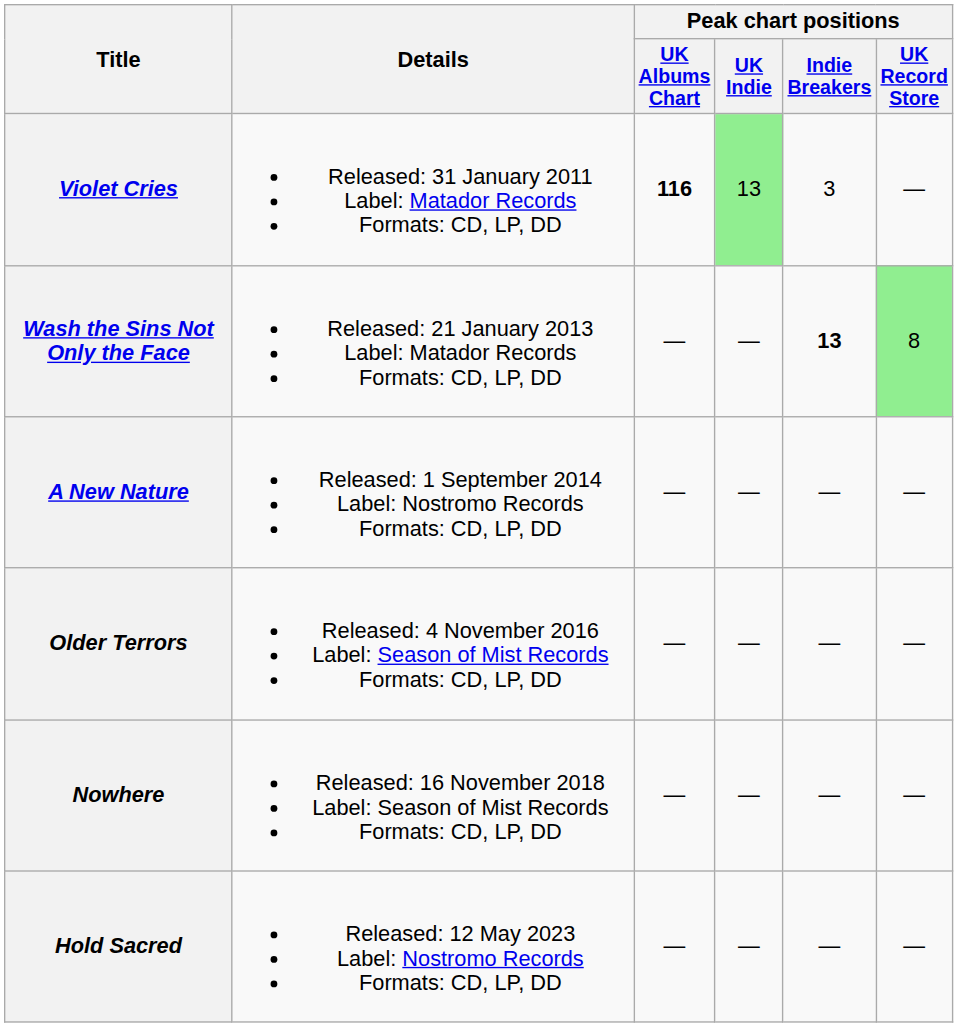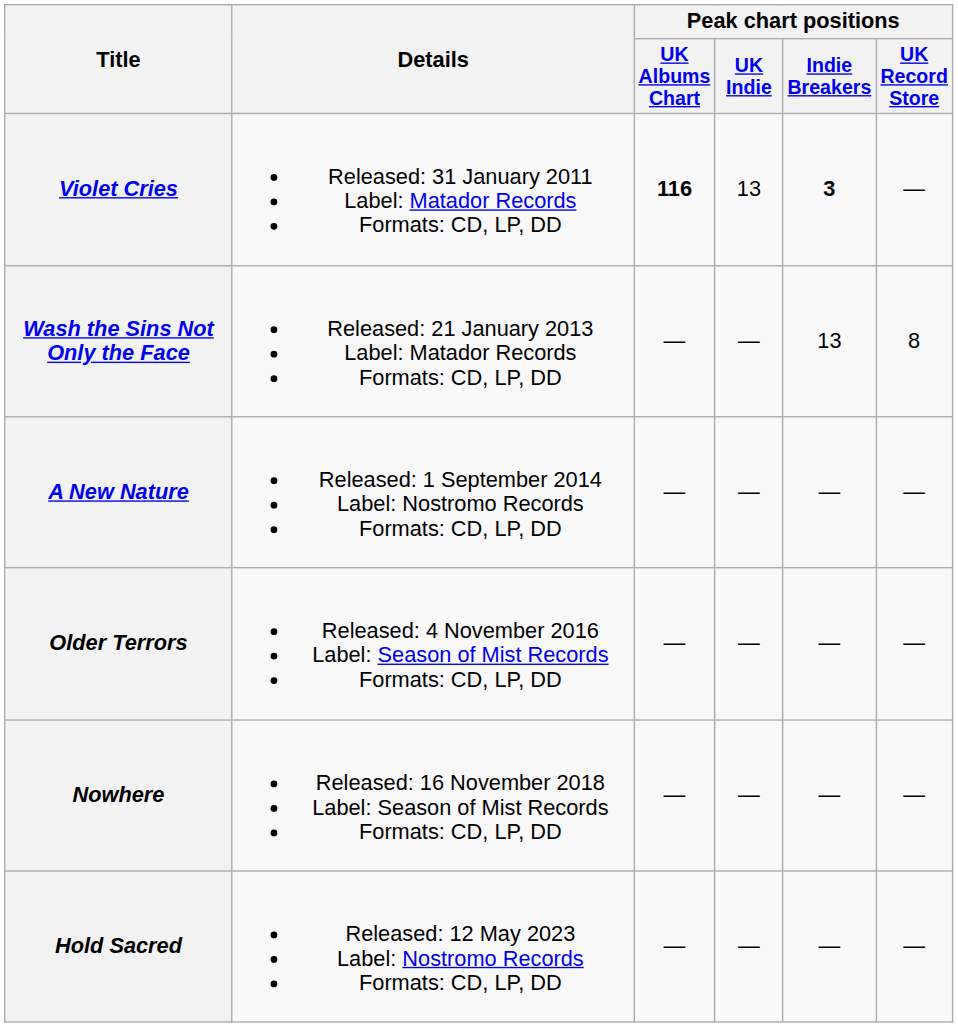(749, 189) lightgreen background -> (749, 189) no background
(829, 189) normal -> (829, 189) bold
(829, 340) bold -> (829, 340) normal
(914, 340) lightgreen background -> (914, 340) no background
